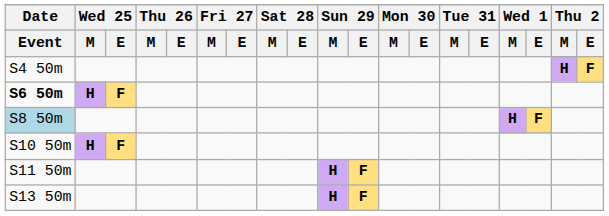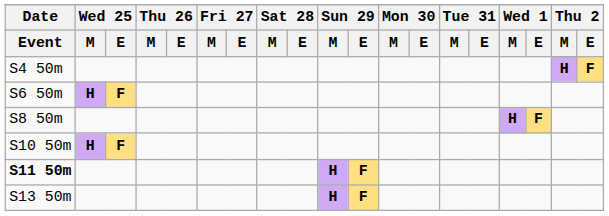(36, 94) bold -> (36, 94) normal
(36, 120) lightblue background -> (36, 120) no background
(40, 172) normal -> (40, 172) bold
